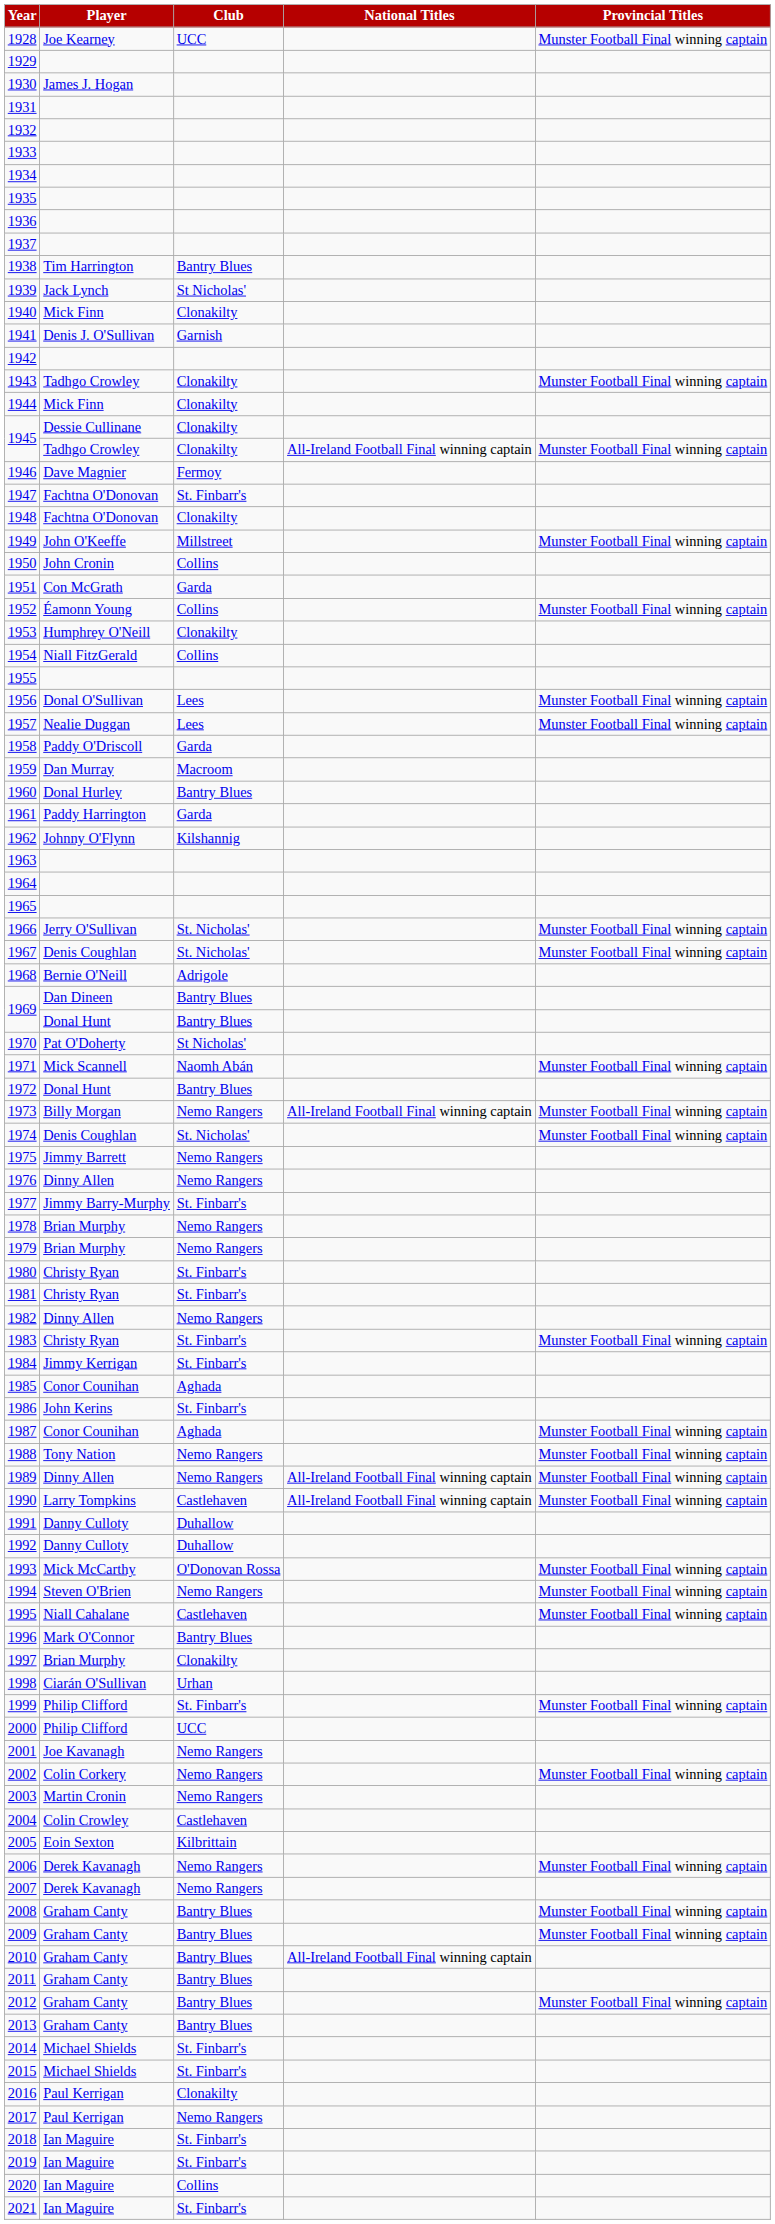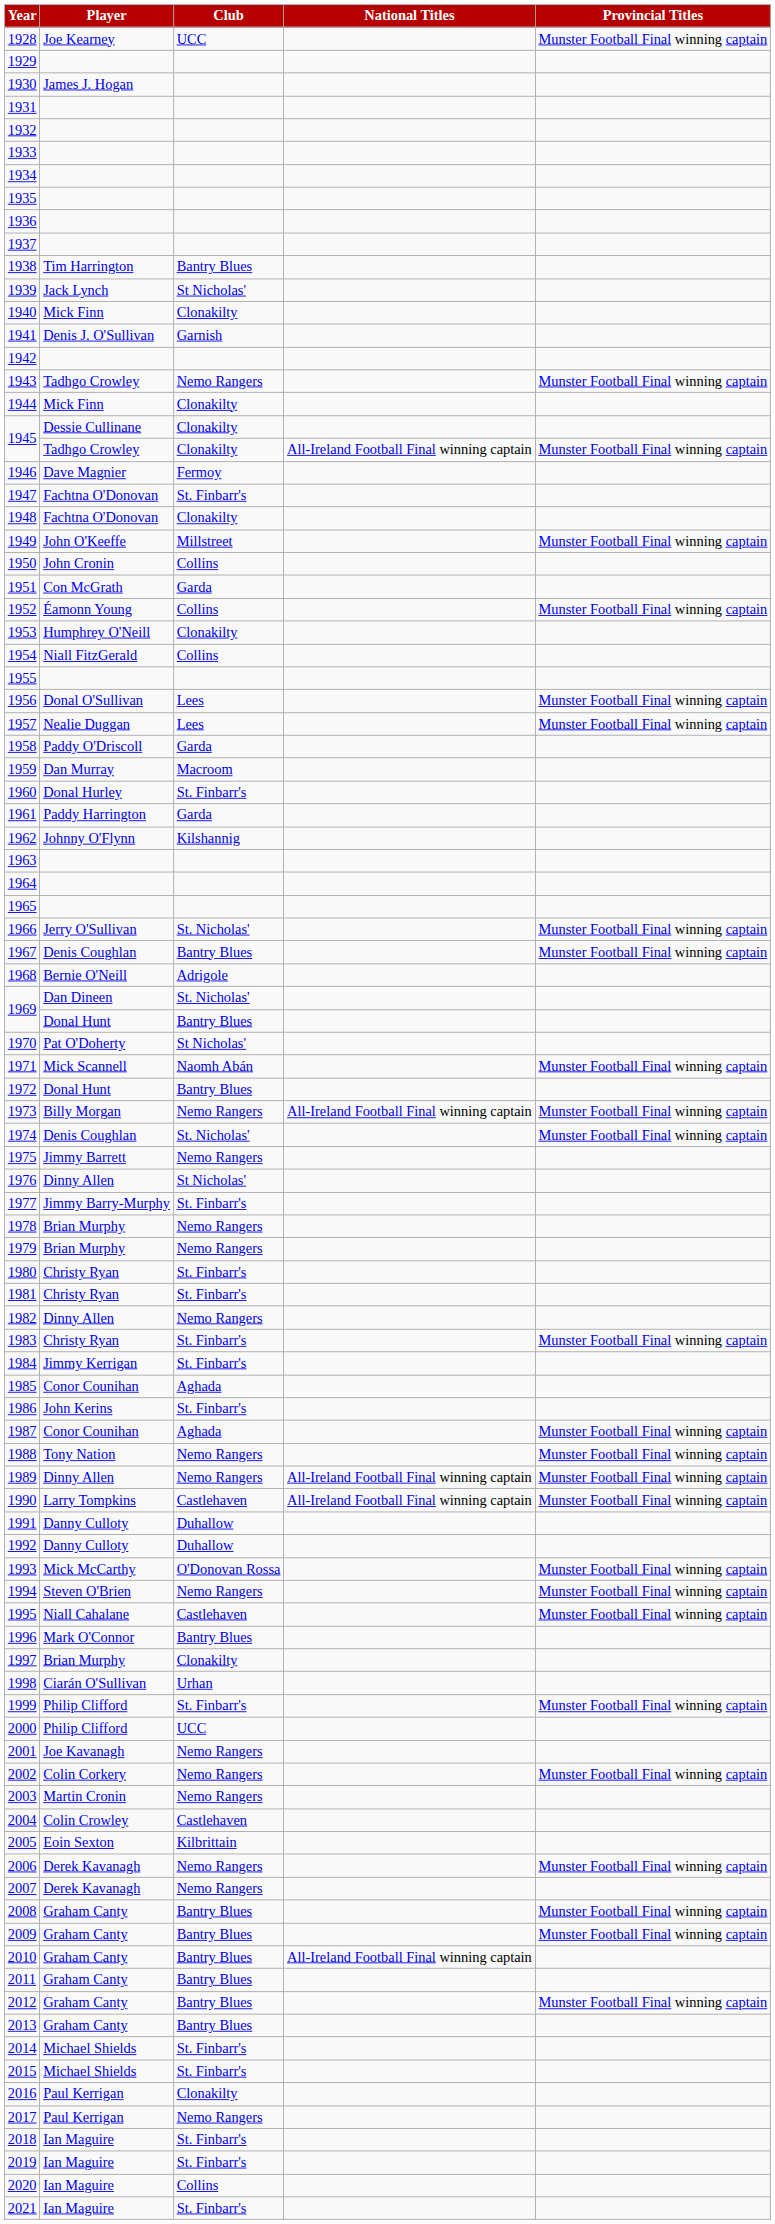(207, 381) Clonakilty -> (220, 381) Nemo Rangers
(214, 792) Bantry Blues -> (212, 792) St. Finbarr's
(213, 952) St. Nicholas' -> (214, 952) Bantry Blues
(214, 997) Bantry Blues -> (213, 997) St. Nicholas'
(220, 1180) Nemo Rangers -> (211, 1180) St Nicholas'
